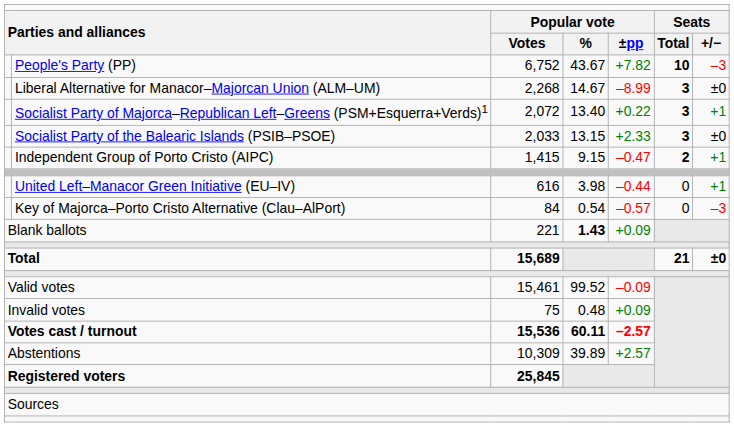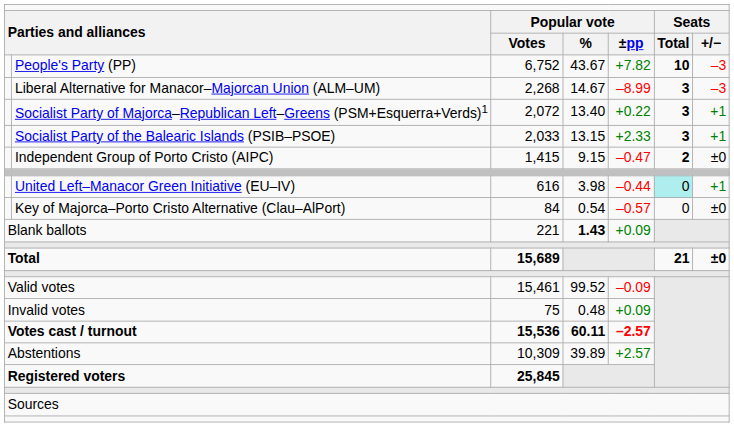(719, 88) ±0 -> (719, 88) –3
(719, 136) ±0 -> (718, 136) +1
(718, 158) +1 -> (719, 158) ±0
(686, 186) no background -> (686, 186) paleturquoise background
(719, 208) –3 -> (719, 208) ±0
